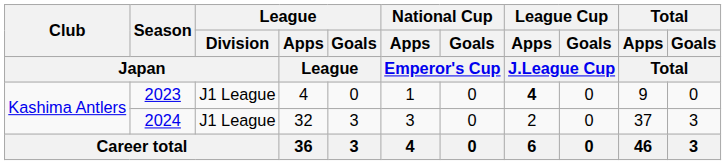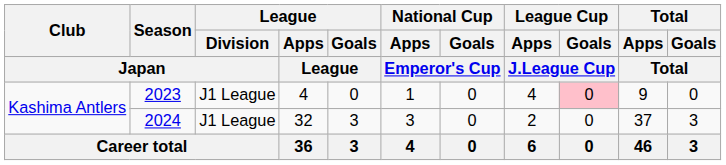(532, 95) bold -> (532, 95) normal
(589, 95) no background -> (589, 95) pink background
